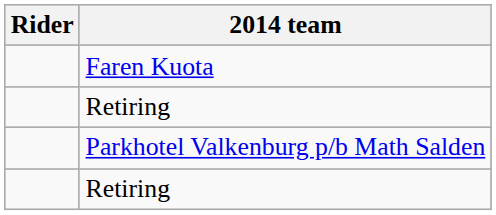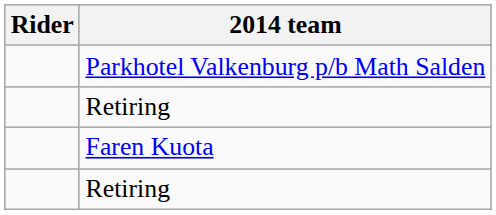(150, 65) Faren Kuota -> (285, 65) Parkhotel Valkenburg p/b Math Salden
(285, 147) Parkhotel Valkenburg p/b Math Salden -> (150, 147) Faren Kuota
